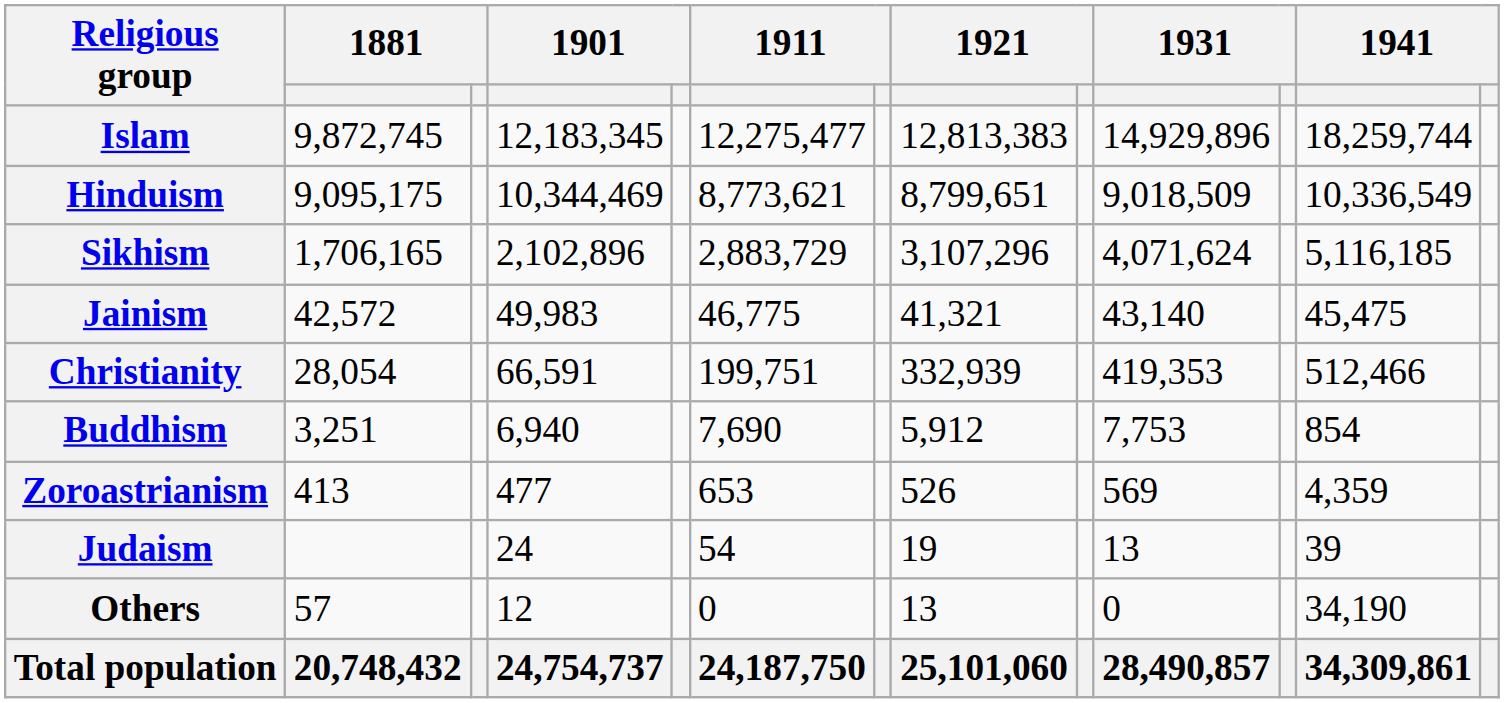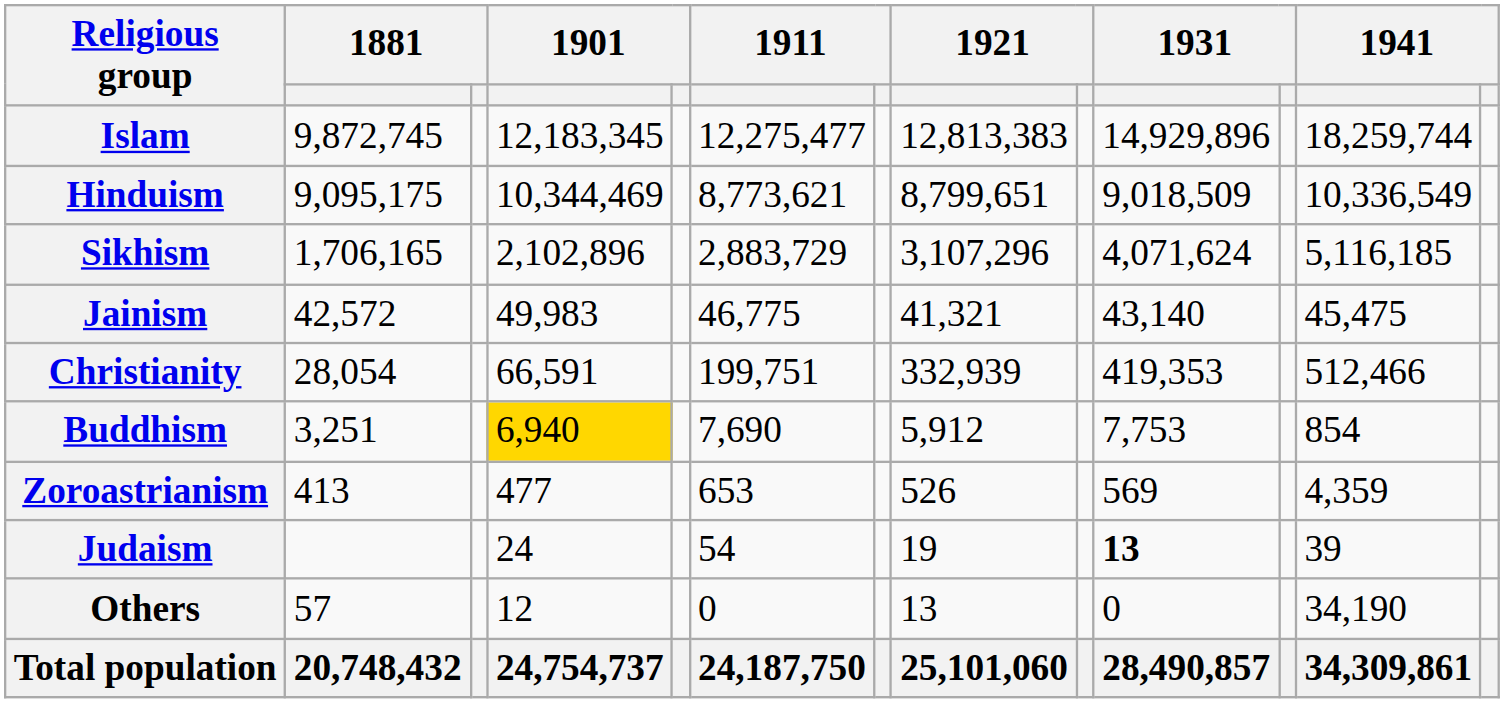(538, 430) no background -> (538, 430) gold background
(1121, 548) normal -> (1121, 548) bold
